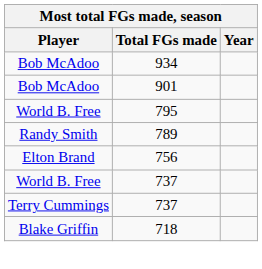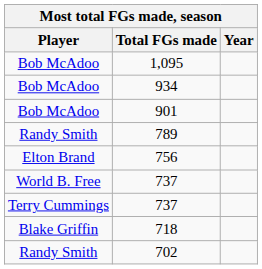+ row: (58, 63)
- row: (58, 110)
+ row: (58, 252)
